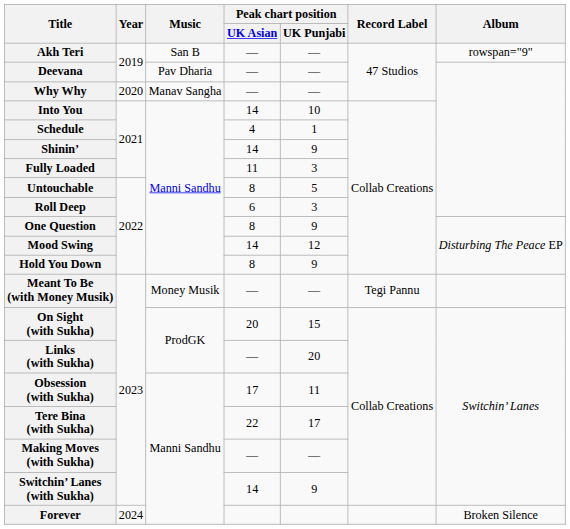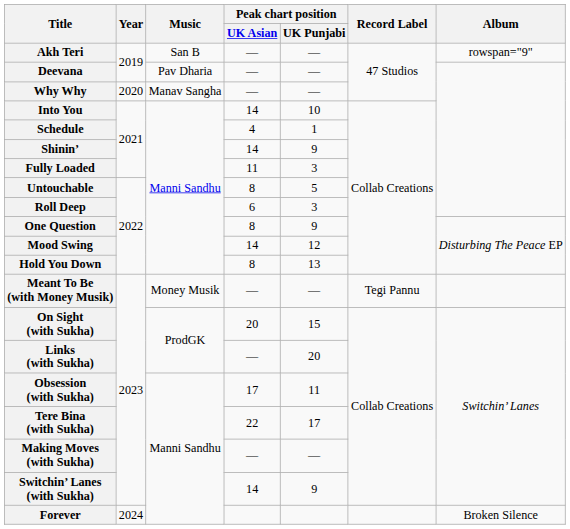(314, 264) 9 -> (314, 264) 13
